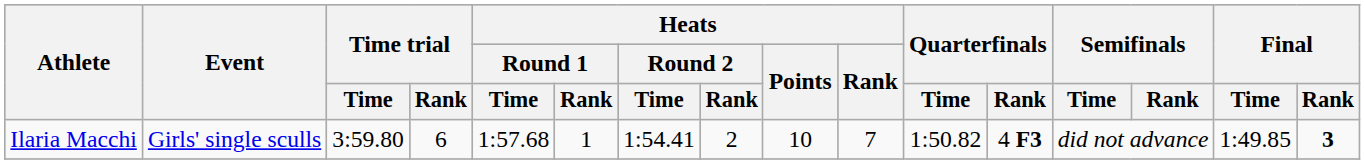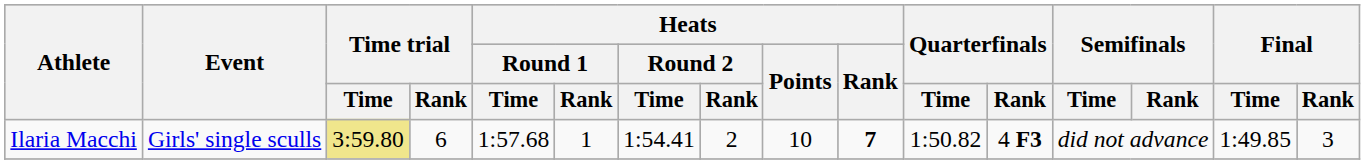(368, 139) no background -> (368, 139) khaki background
(870, 139) normal -> (870, 139) bold
(1328, 139) bold -> (1328, 139) normal
